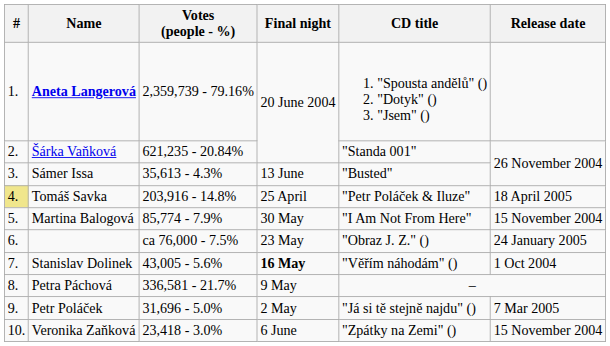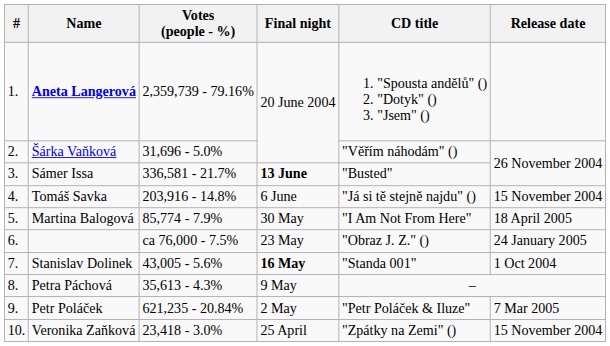(193, 151) 621,235 - 20.84% -> (182, 151) 31,696 - 5.0%
(379, 151) "Standa 001" -> (400, 151) "Věřím náhodám" ()
(182, 174) 35,613 - 4.3% -> (189, 174) 336,581 - 21.7%
(282, 174) normal -> (284, 174) bold
(13, 196) khaki background -> (13, 196) no background
(284, 196) 25 April -> (279, 196) 6 June
(406, 196) "Petr Poláček & Iluze" -> (409, 196) "Já si tě stejně najdu" ()
(533, 196) 18 April 2005 -> (548, 196) 15 November 2004
(548, 218) 15 November 2004 -> (533, 218) 18 April 2005
(400, 263) "Věřím náhodám" () -> (379, 263) "Standa 001"
(189, 285) 336,581 - 21.7% -> (182, 285) 35,613 - 4.3%
(182, 308) 31,696 - 5.0% -> (193, 308) 621,235 - 20.84%
(409, 308) "Já si tě stejně najdu" () -> (406, 308) "Petr Poláček & Iluze"
(279, 330) 6 June -> (284, 330) 25 April
